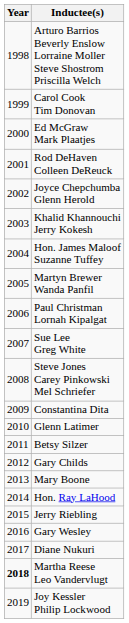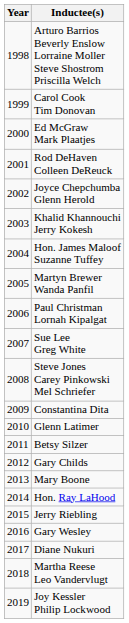(18, 573) bold -> (18, 573) normal
